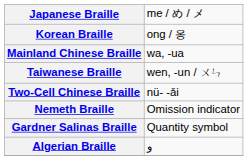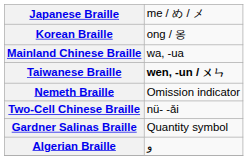(185, 72) normal -> (186, 72) bold
rows swapped: (74, 91) <-> (74, 109)
